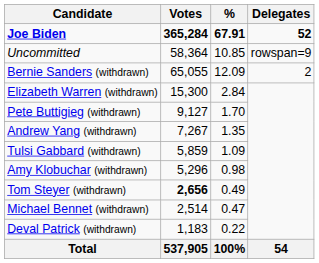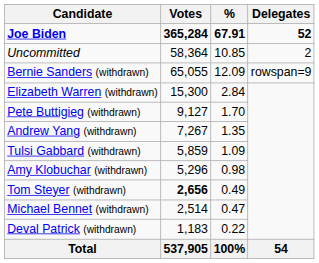(281, 53) rowspan=9 -> (308, 53) 2
(308, 72) 2 -> (281, 72) rowspan=9
